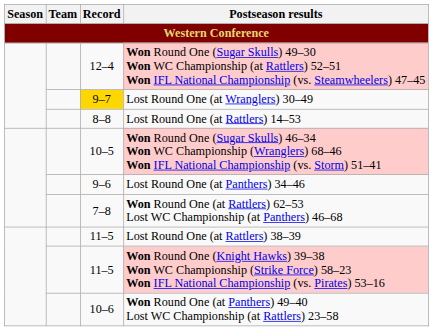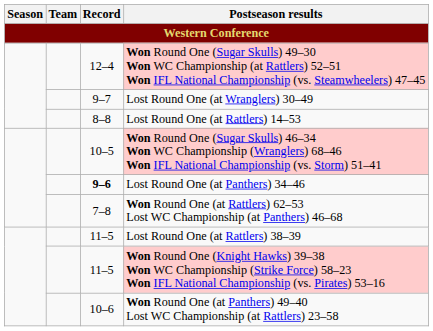(102, 99) gold background -> (102, 99) no background
(102, 184) normal -> (102, 184) bold
